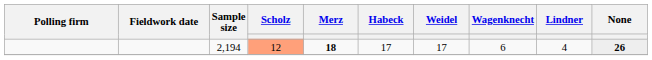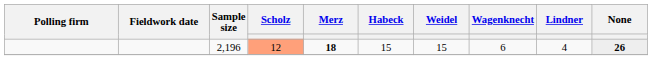(229, 47) 2,194 -> (229, 47) 2,196
(386, 47) 17 -> (386, 47) 15
(442, 47) 17 -> (442, 47) 15
